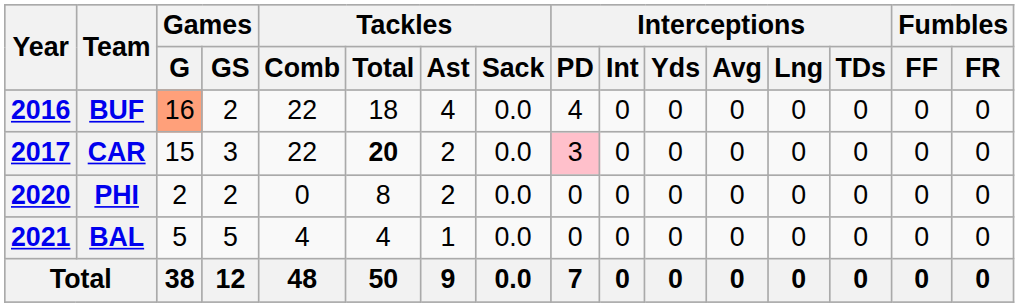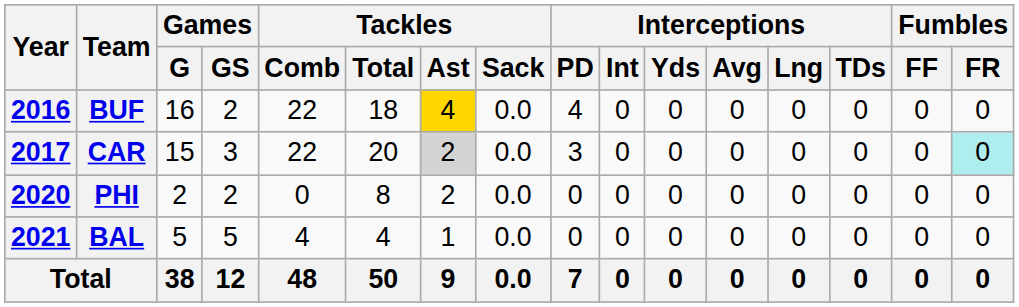(180, 110) lightsalmon background -> (180, 110) no background
(448, 110) no background -> (448, 110) gold background
(383, 152) bold -> (383, 152) normal
(448, 152) no background -> (448, 152) lightgrey background
(575, 152) pink background -> (575, 152) no background
(983, 152) no background -> (983, 152) paleturquoise background
